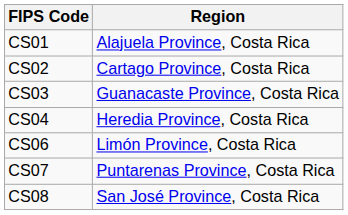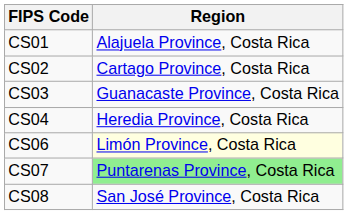(196, 145) no background -> (196, 145) lightyellow background
(216, 171) no background -> (216, 171) lightgreen background
